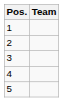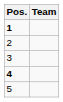(9, 27) normal -> (9, 27) bold
(9, 74) normal -> (9, 74) bold
